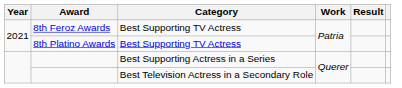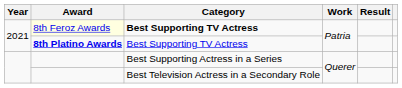(72, 28) no background -> (72, 28) lightyellow background
(180, 28) normal -> (192, 28) bold
(74, 43) normal -> (78, 43) bold
